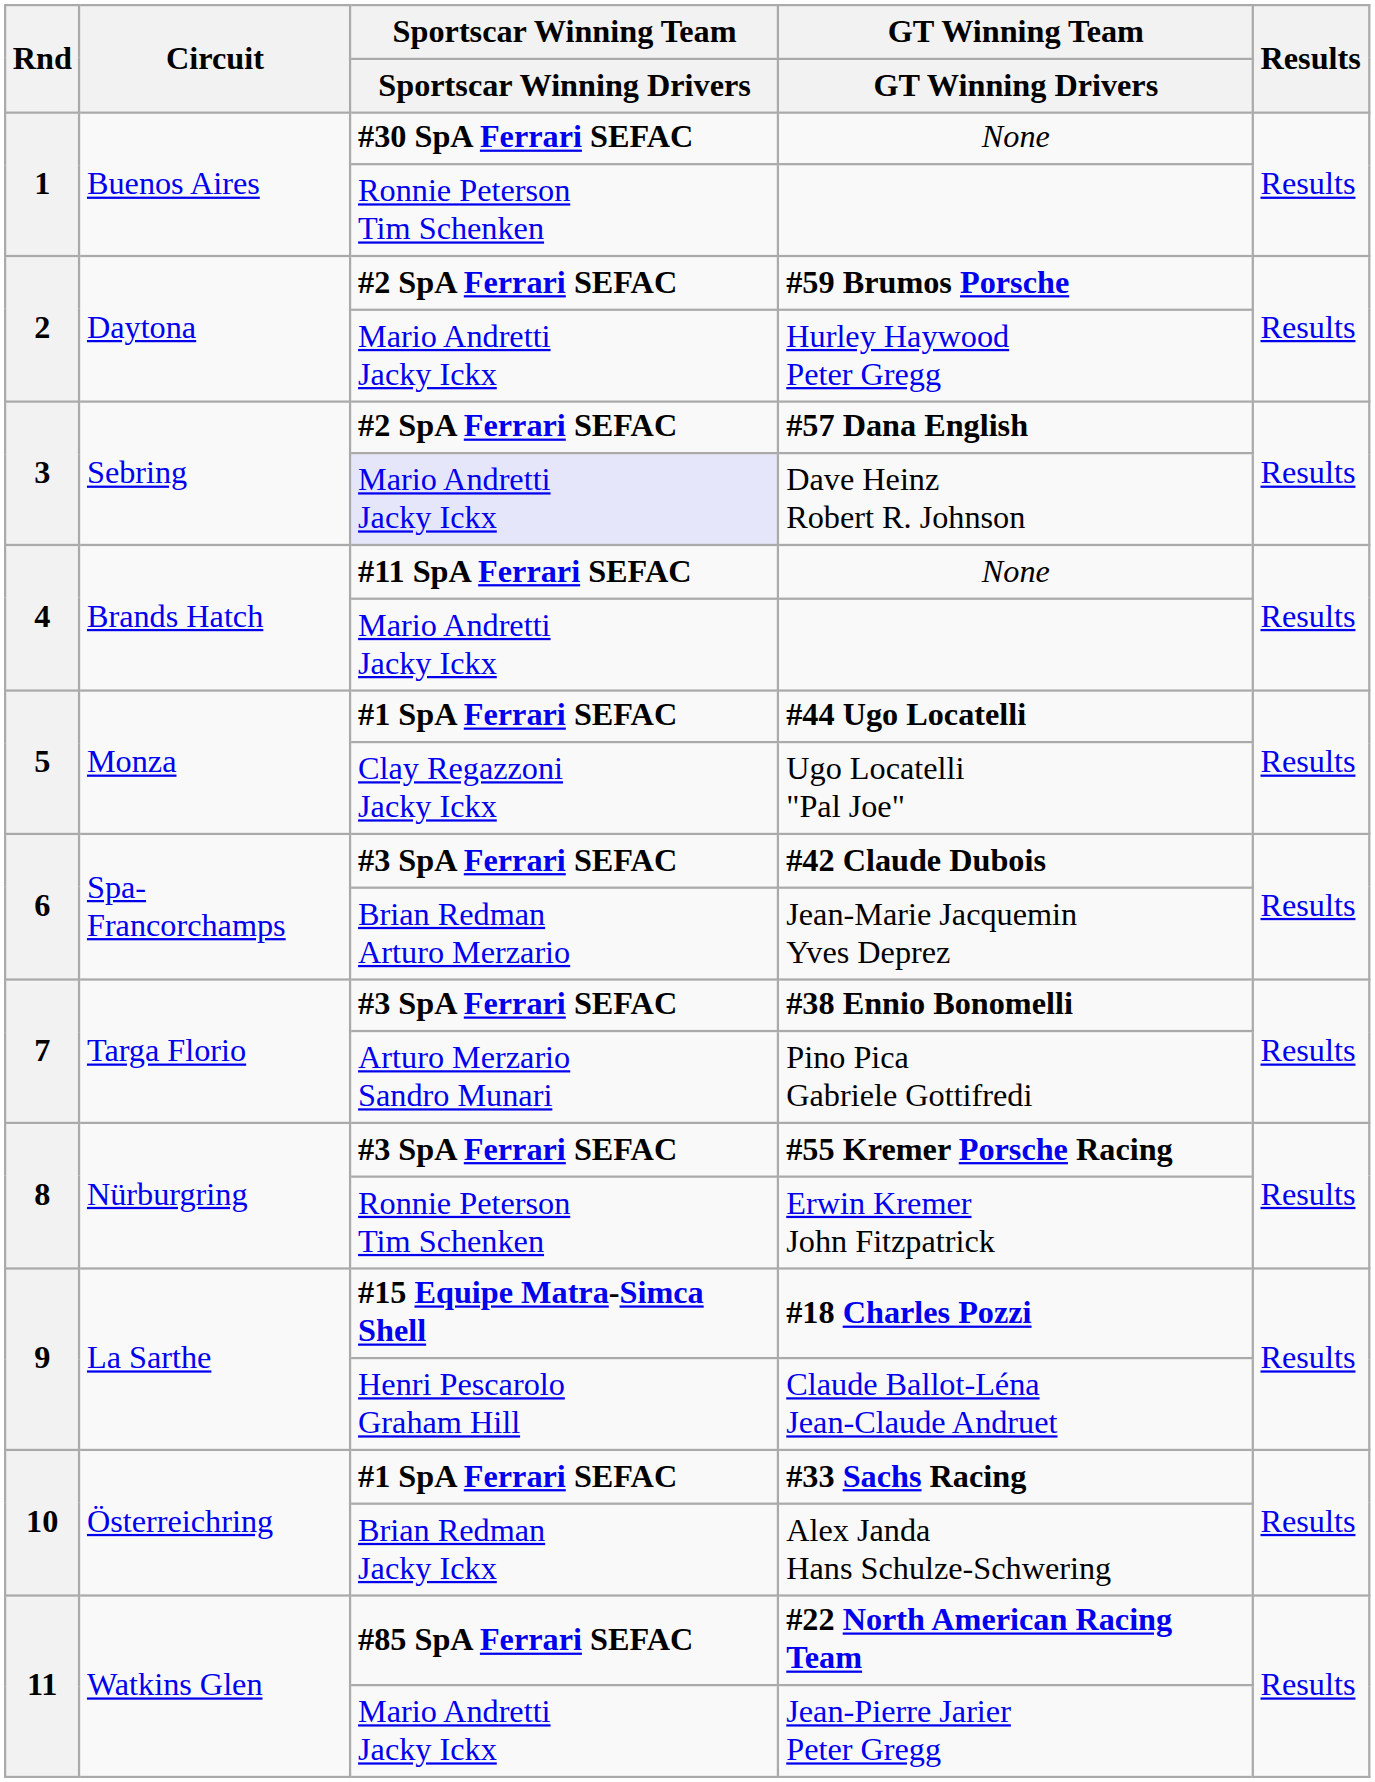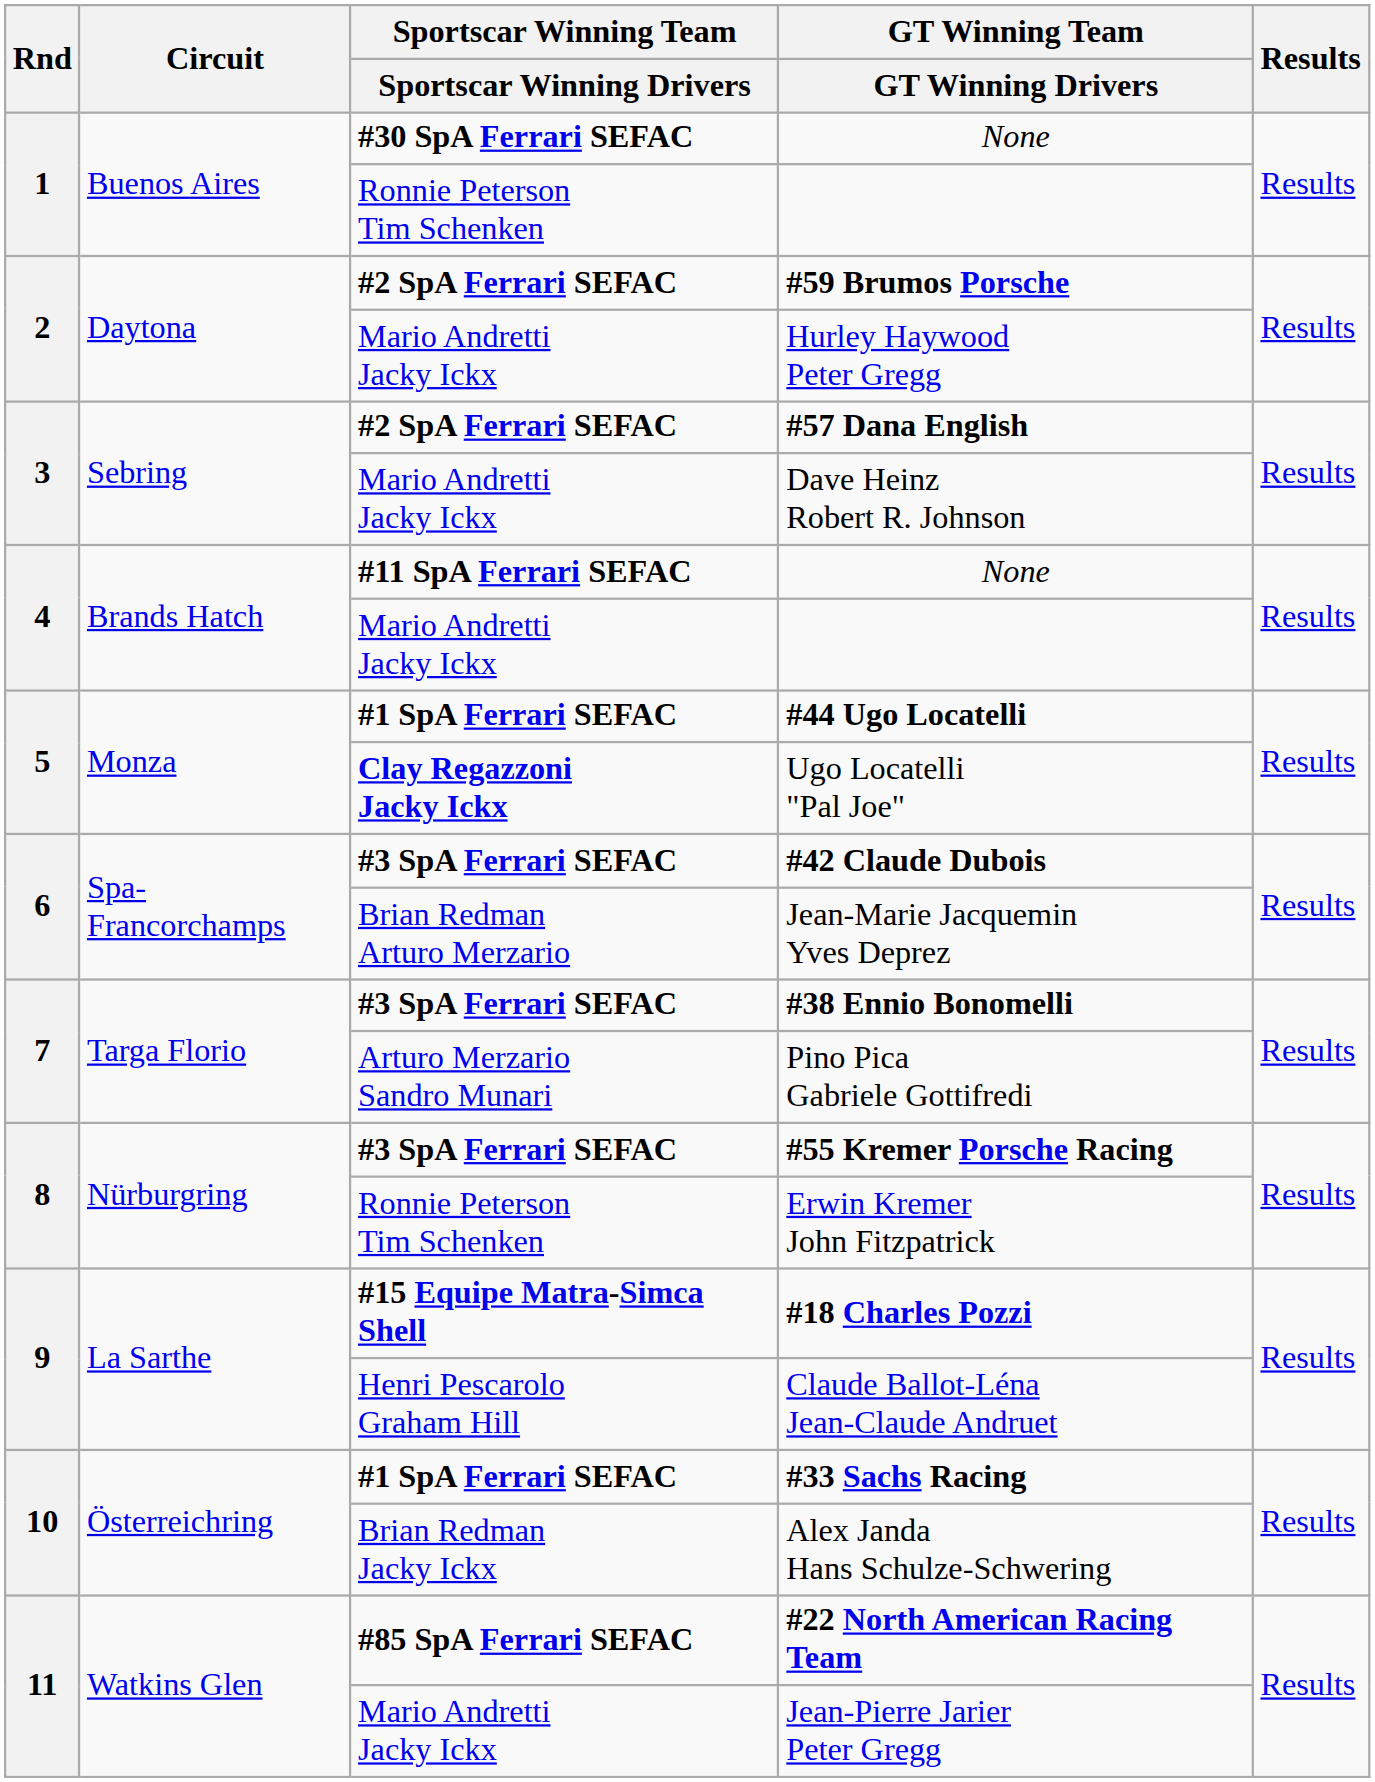(454, 499) lavender background -> (454, 499) no background
(461, 788) normal -> (465, 788) bold
